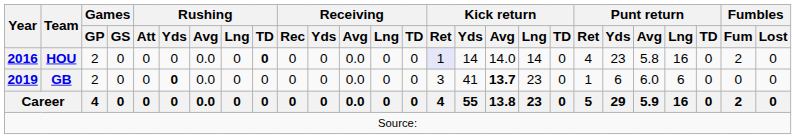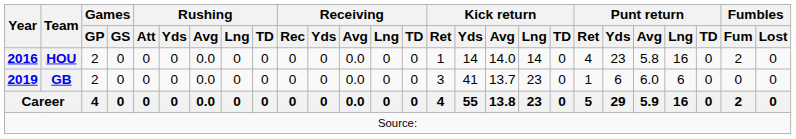(265, 58) bold -> (265, 58) normal
(441, 58) lavender background -> (441, 58) no background
(174, 79) bold -> (174, 79) normal
(502, 79) bold -> (502, 79) normal
